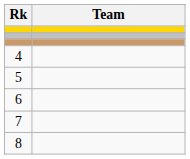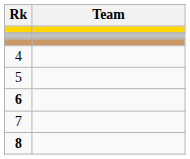(18, 99) normal -> (18, 99) bold
(18, 143) normal -> (18, 143) bold
